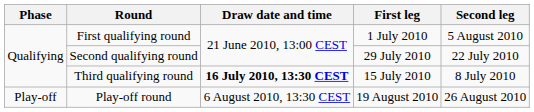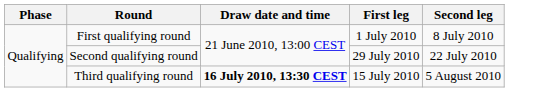(485, 35) 5 August 2010 -> (463, 35) 8 July 2010
(485, 76) 8 July 2010 -> (463, 76) 5 August 2010
- row: (134, 96)
